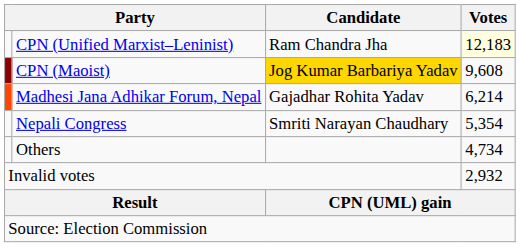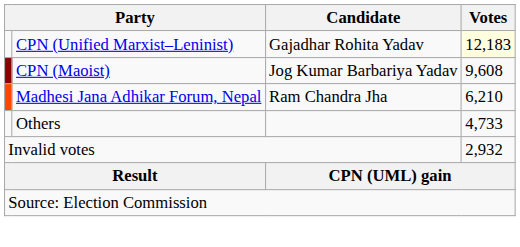(328, 44) Ram Chandra Jha -> (346, 44) Gajadhar Rohita Yadav
(363, 70) gold background -> (363, 70) no background
(346, 96) Gajadhar Rohita Yadav -> (328, 96) Ram Chandra Jha
(484, 96) 6,214 -> (484, 96) 6,210
- row: (71, 123)
(484, 149) 4,734 -> (484, 123) 4,733
